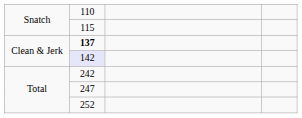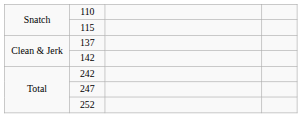(87, 43) bold -> (87, 43) normal
(87, 58) lavender background -> (87, 58) no background
